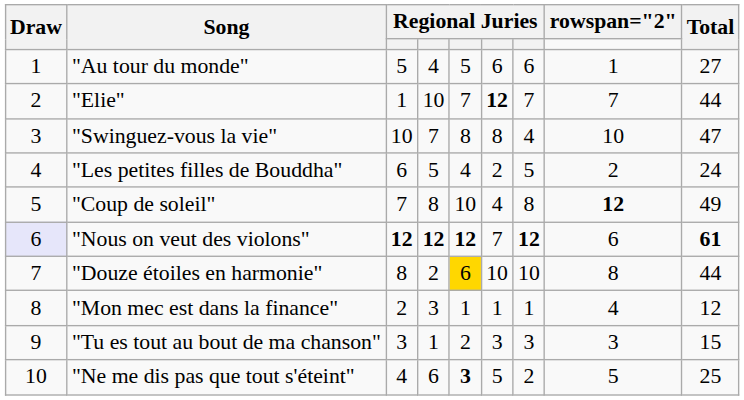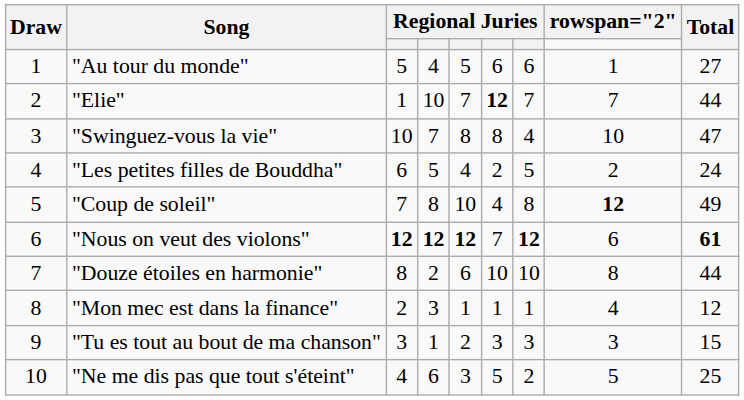(36, 238) lavender background -> (36, 238) no background
(465, 273) gold background -> (465, 273) no background
(465, 376) bold -> (465, 376) normal
